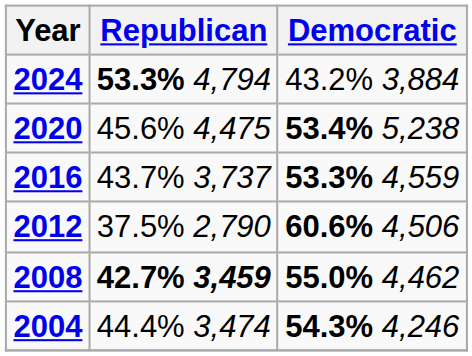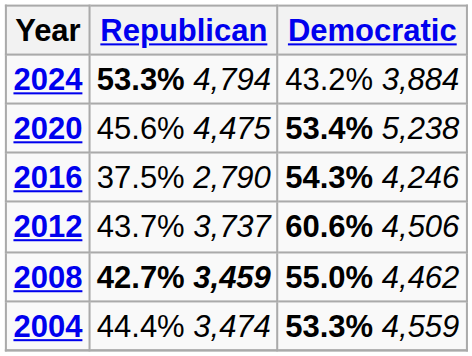(184, 178) 43.7% 3,737 -> (184, 178) 37.5% 2,790
(372, 178) 53.3% 4,559 -> (372, 178) 54.3% 4,246
(184, 227) 37.5% 2,790 -> (184, 227) 43.7% 3,737
(372, 325) 54.3% 4,246 -> (372, 325) 53.3% 4,559
